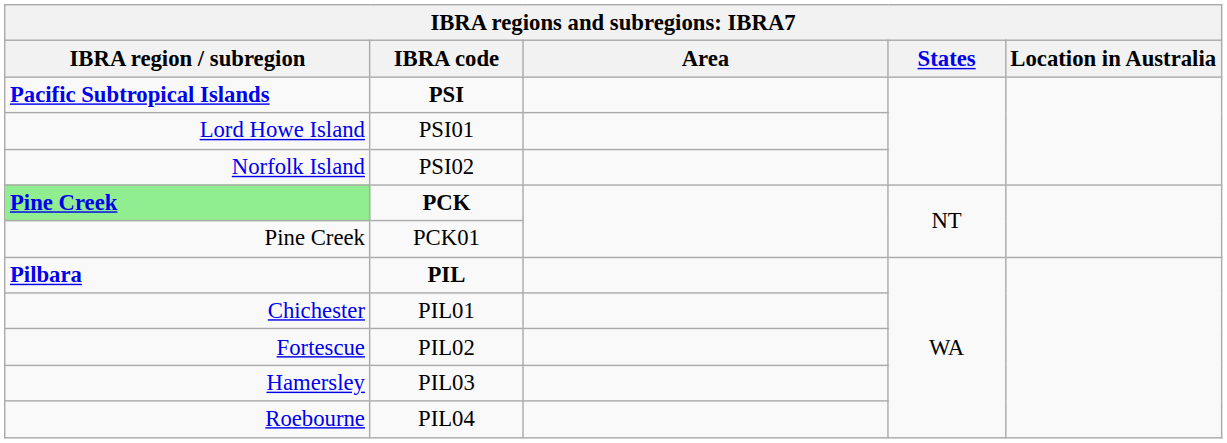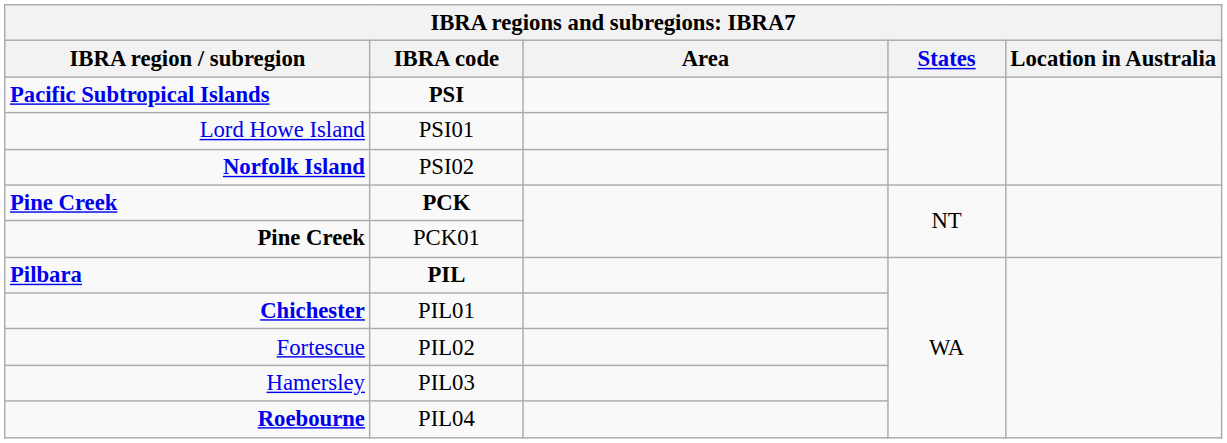(298, 166) normal -> (294, 166) bold
(64, 202) lightgreen background -> (64, 202) no background
(315, 238) normal -> (311, 238) bold
(316, 310) normal -> (313, 310) bold
(315, 418) normal -> (311, 418) bold
